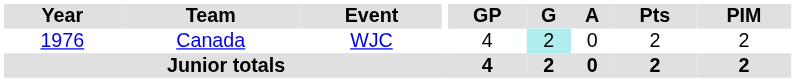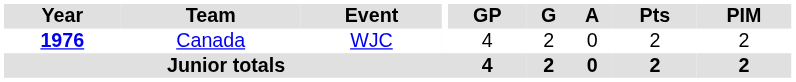(62, 40) normal -> (62, 40) bold
(549, 40) paleturquoise background -> (549, 40) no background
